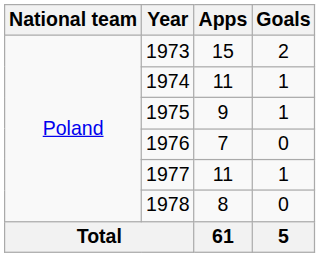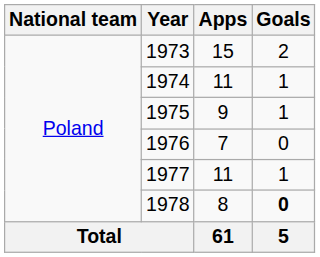(283, 205) normal -> (283, 205) bold
